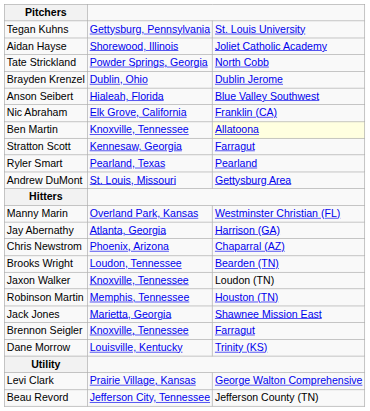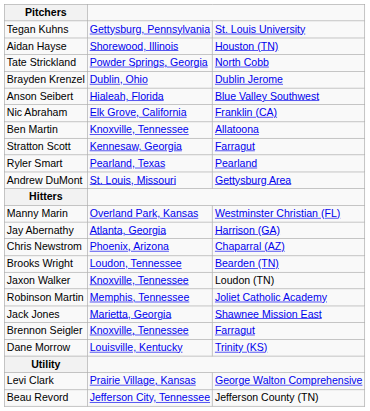(271, 46) Joliet Catholic Academy -> (247, 46) Houston (TN)
(237, 130) lightyellow background -> (237, 130) no background
(247, 297) Houston (TN) -> (271, 297) Joliet Catholic Academy
